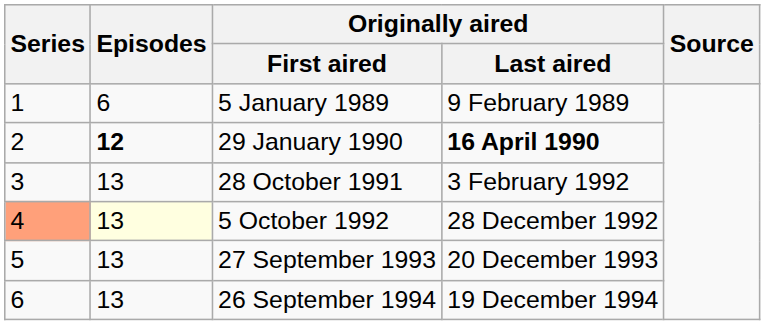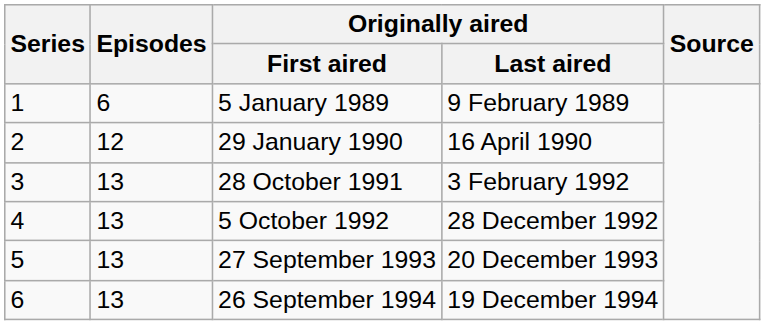(110, 142) bold -> (110, 142) normal
(523, 142) bold -> (520, 142) normal
(17, 220) lightsalmon background -> (17, 220) no background
(110, 220) lightyellow background -> (110, 220) no background
